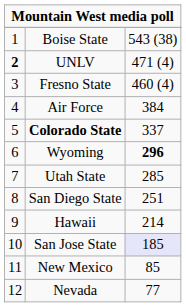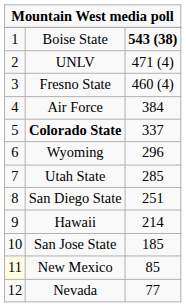(153, 39) normal -> (153, 39) bold
(15, 61) bold -> (15, 61) normal
(153, 153) bold -> (153, 153) normal
(153, 244) lavender background -> (153, 244) no background
(15, 267) no background -> (15, 267) lightyellow background
